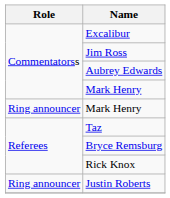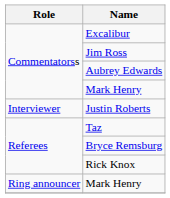(44, 108) Ring announcer -> (34, 108) Interviewer
(114, 108) Mark Henry -> (118, 108) Justin Roberts
(118, 183) Justin Roberts -> (114, 183) Mark Henry
